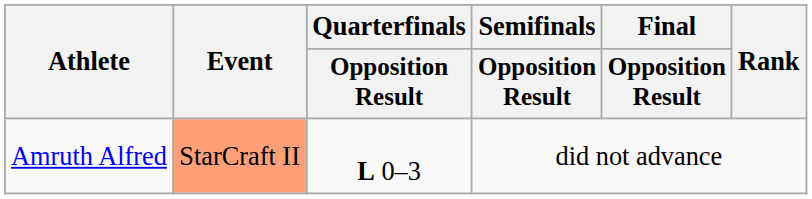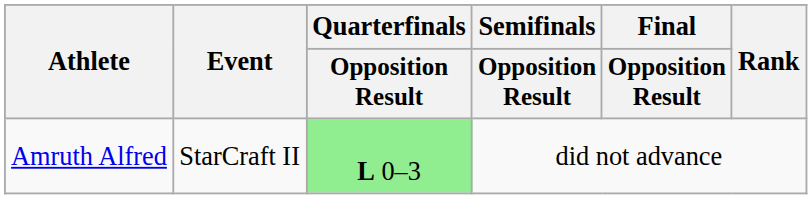(240, 156) lightsalmon background -> (240, 156) no background
(389, 171) no background -> (389, 171) lightgreen background
